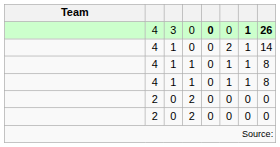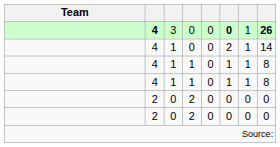(155, 30) normal -> (155, 30) bold
(211, 30) bold -> (211, 30) normal
(229, 30) normal -> (229, 30) bold
(248, 30) bold -> (248, 30) normal
